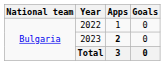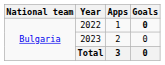(145, 25) normal -> (145, 25) bold
(118, 39) bold -> (118, 39) normal
